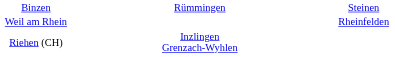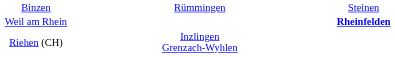(364, 22) normal -> (364, 22) bold
